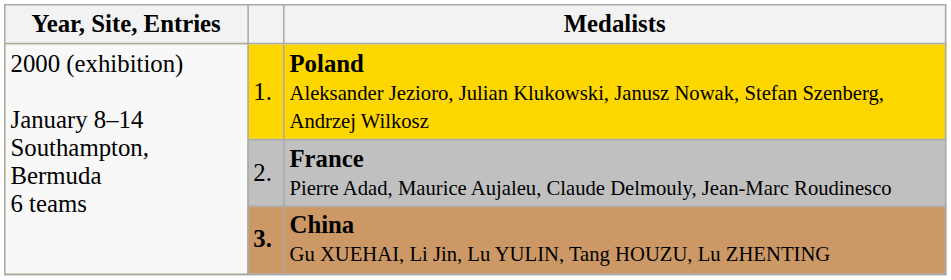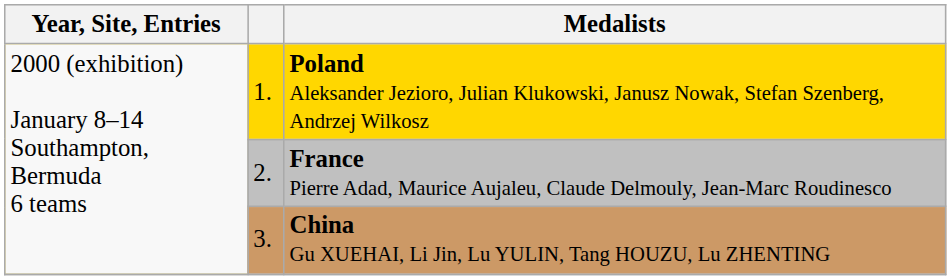(263, 239) bold -> (263, 239) normal
